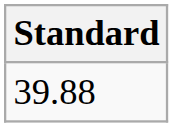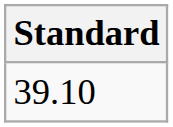(55, 91) 39.88 -> (55, 91) 39.10
